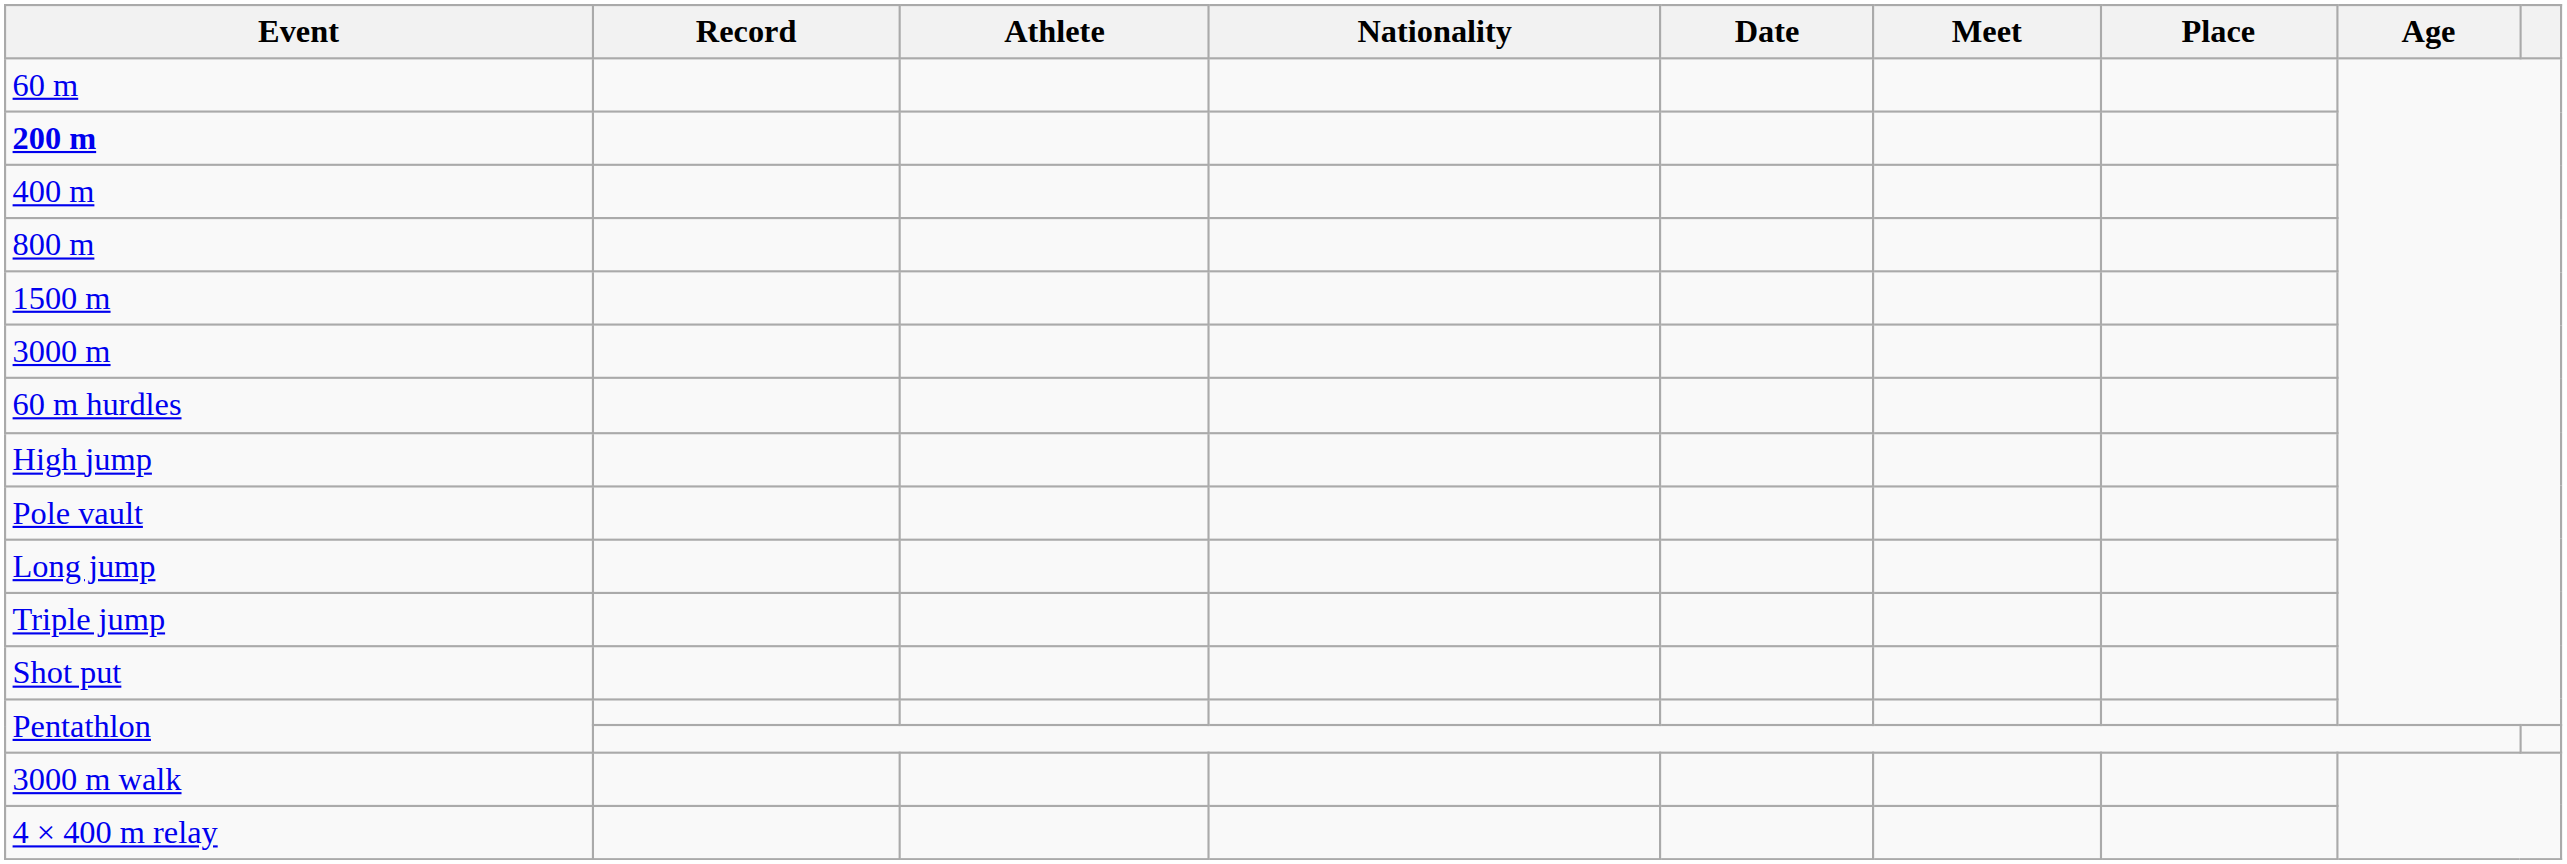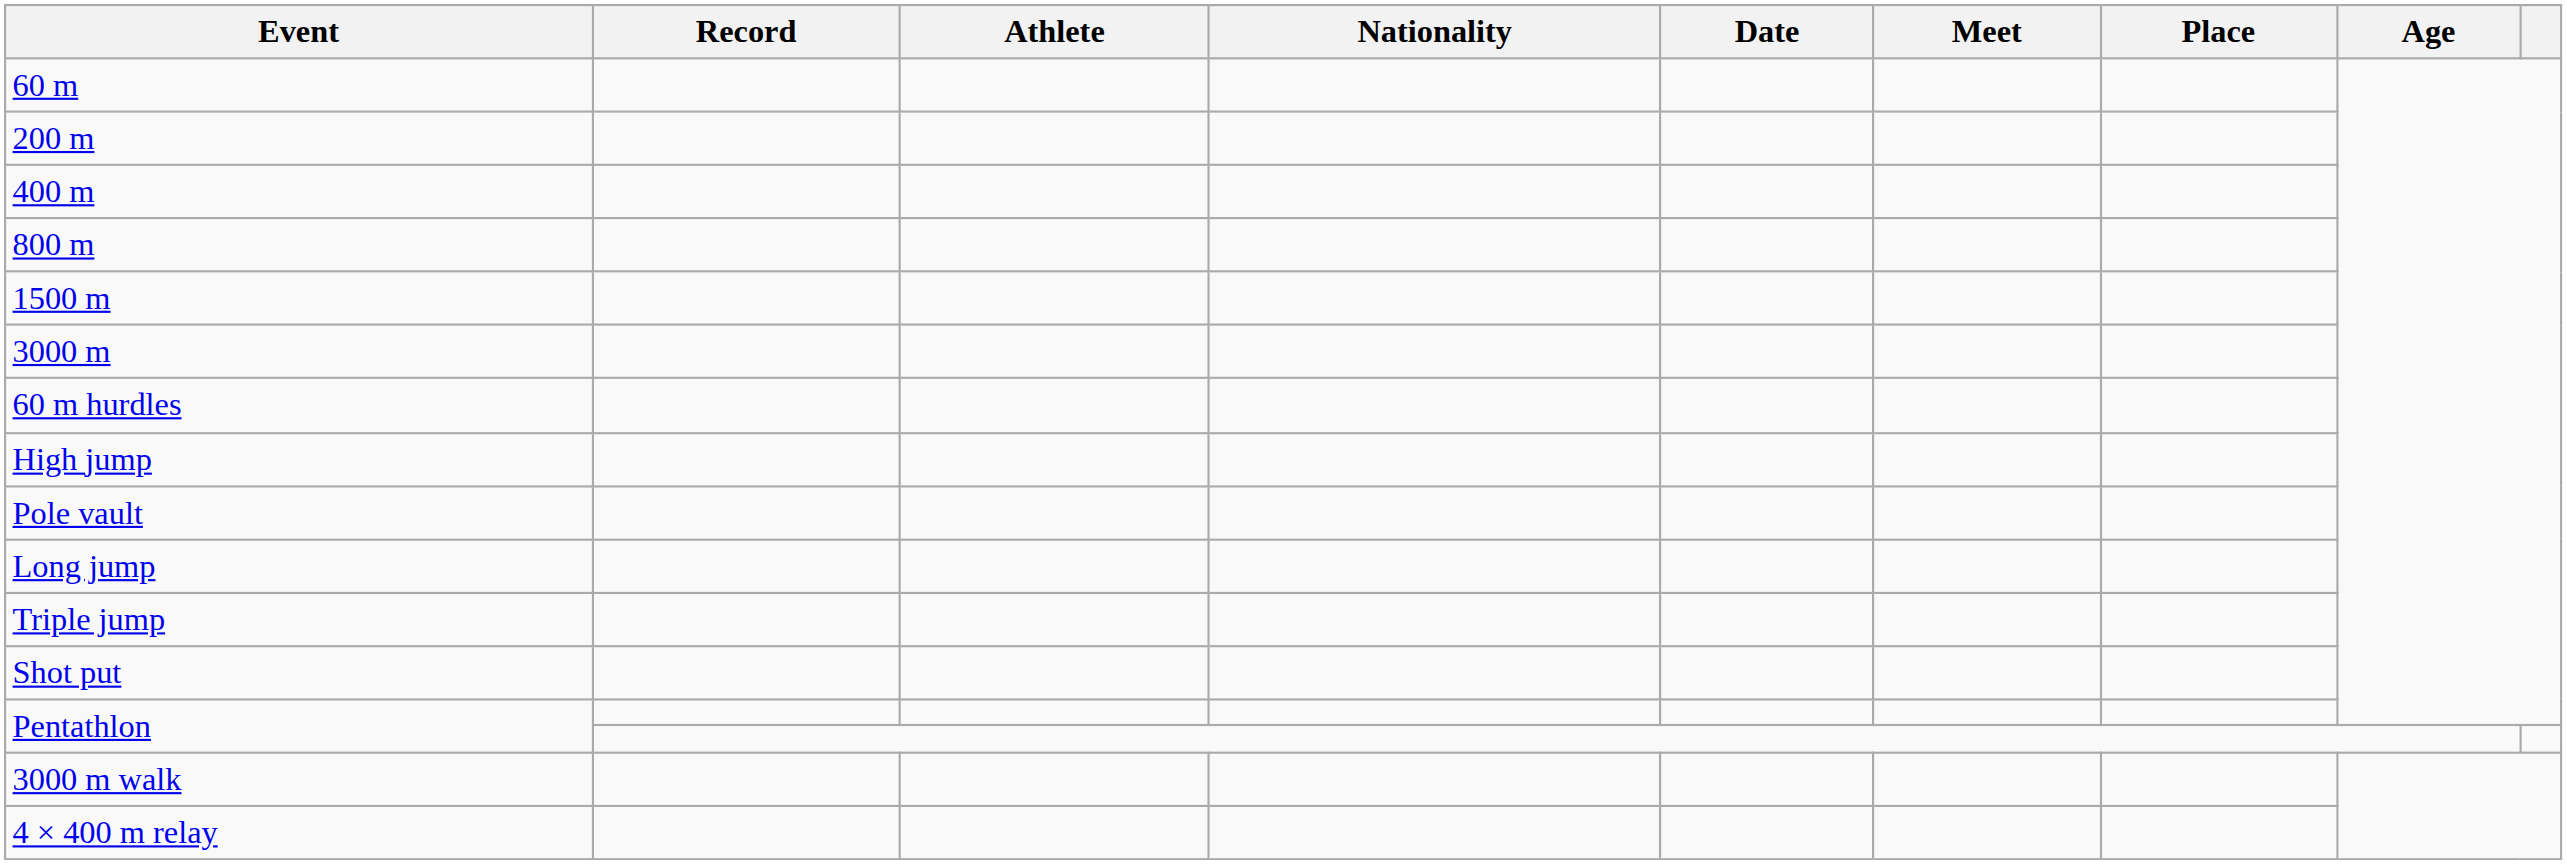(54, 138) bold -> (53, 138) normal
